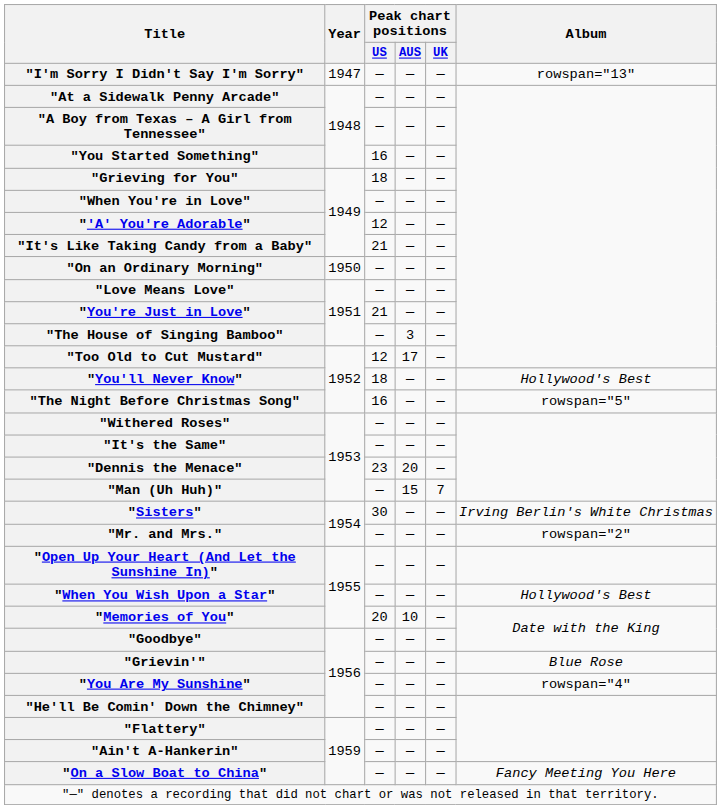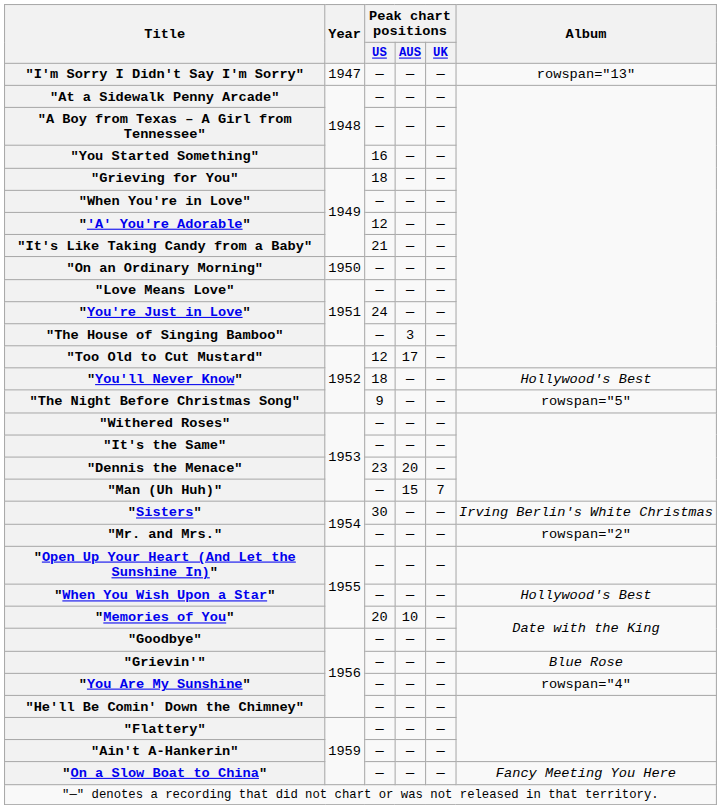(379, 313) 21 -> (379, 313) 24
(379, 401) 16 -> (379, 401) 9
